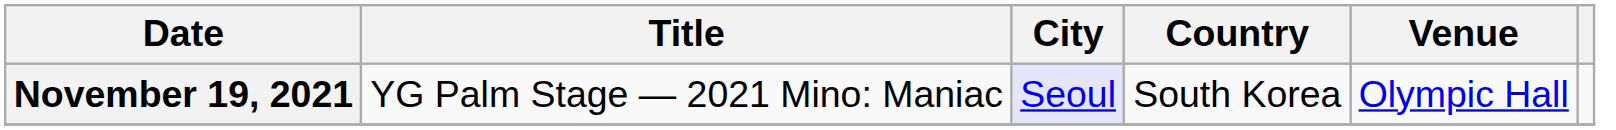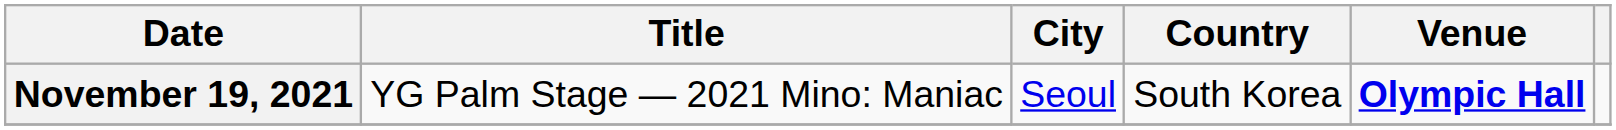(1068, 93) lavender background -> (1068, 93) no background
(1464, 93) normal -> (1472, 93) bold
